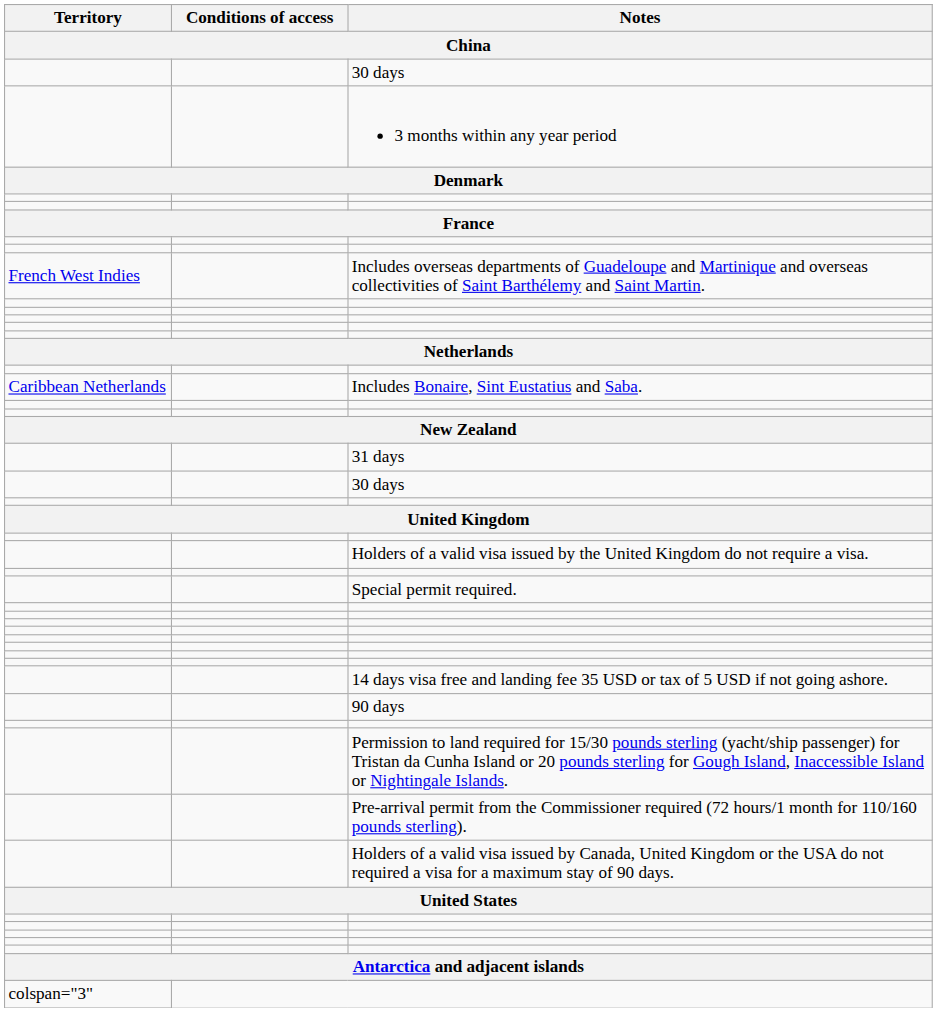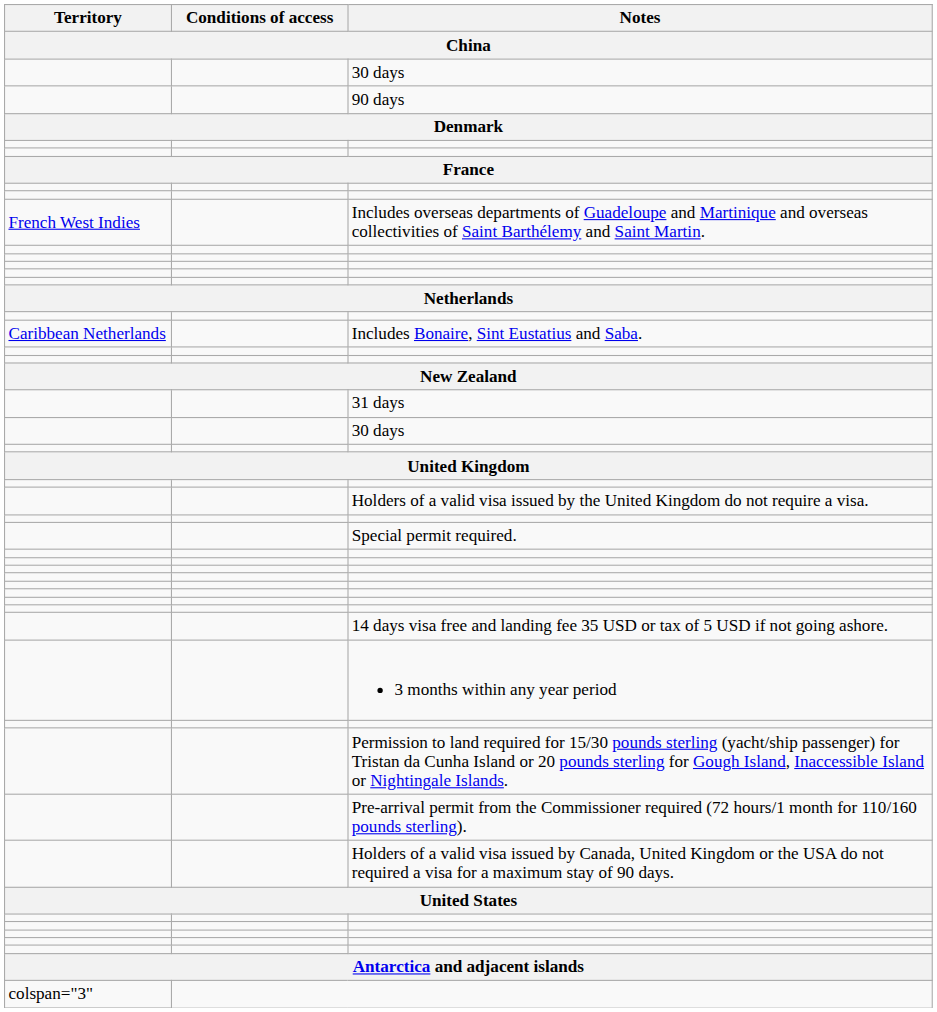rows swapped: (88, 707) <-> (88, 126)
